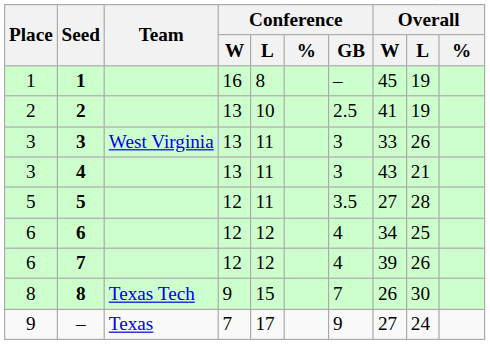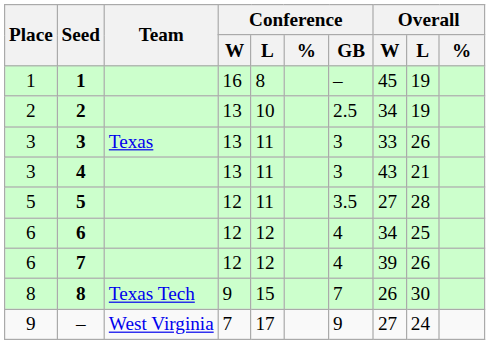(388, 111) 41 -> (388, 111) 34
(161, 141) West Virginia -> (131, 141) Texas
(131, 324) Texas -> (161, 324) West Virginia
